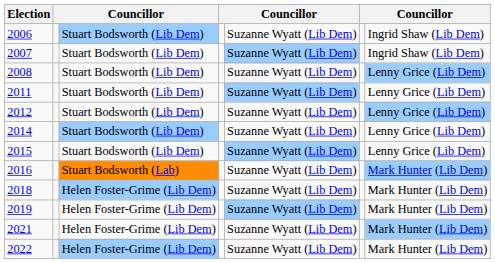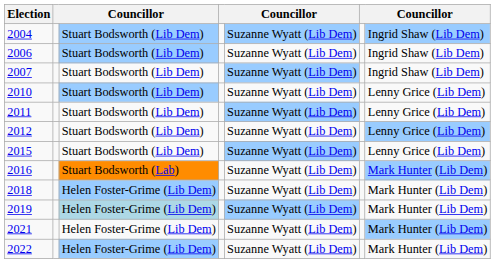+ row: (20, 33)
- row: (20, 72)
+ row: (20, 92)
- row: (20, 131)
(139, 209) no background -> (139, 209) lightblue background
